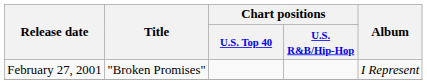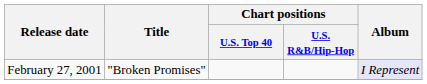(390, 69) no background -> (390, 69) lavender background
